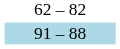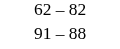(60, 33) lightblue background -> (60, 33) no background
